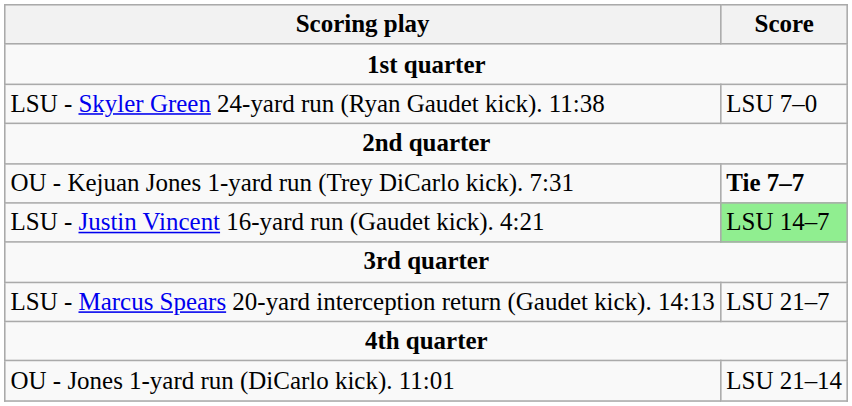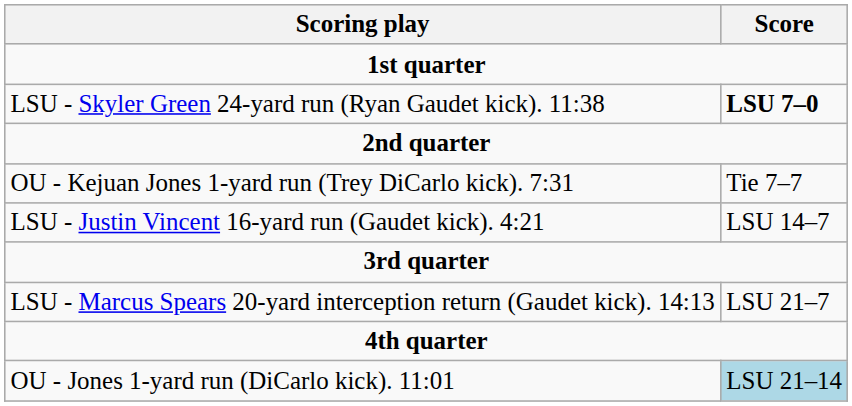(772, 103) normal -> (772, 103) bold
(765, 182) bold -> (764, 182) normal
(778, 222) lightgreen background -> (778, 222) no background
(784, 380) no background -> (784, 380) lightblue background
